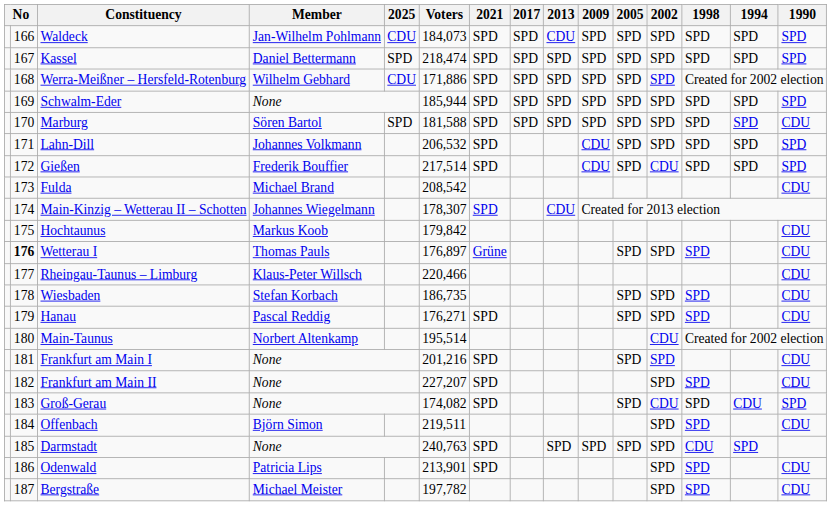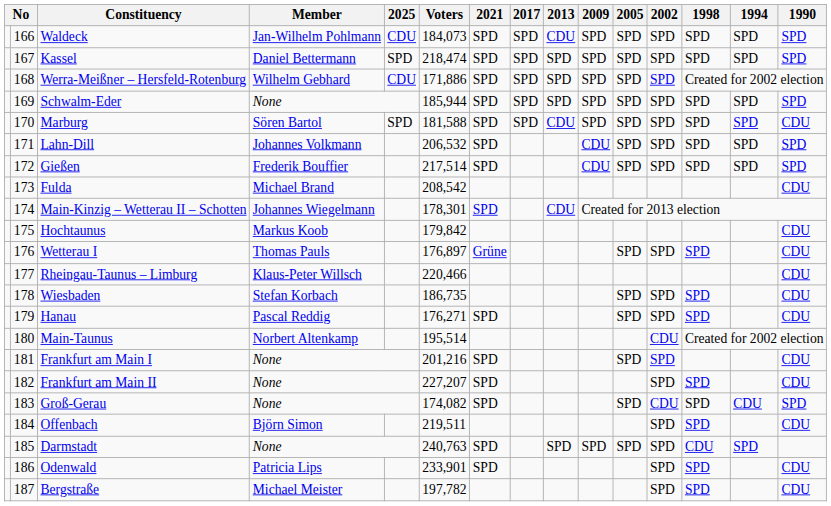(559, 123) SPD -> (561, 123) CDU
(664, 166) CDU -> (662, 166) SPD
(444, 209) 178,307 -> (444, 209) 178,301
(24, 252) bold -> (24, 252) normal
(444, 468) 213,901 -> (444, 468) 233,901
